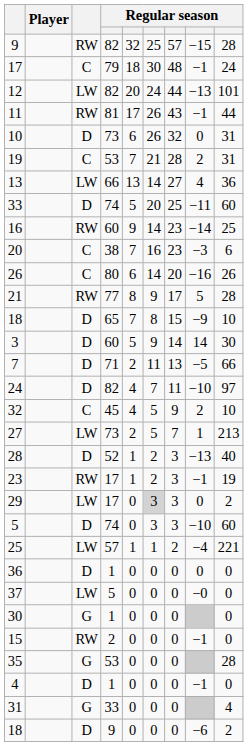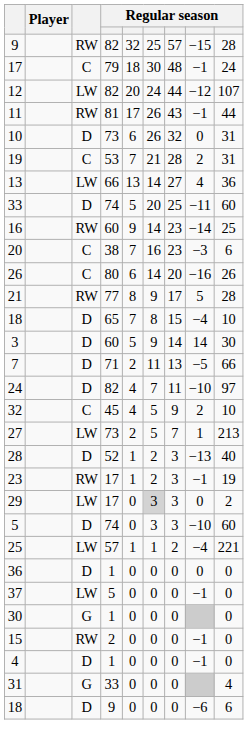(200, 91) −13 -> (200, 91) −12
(229, 91) 101 -> (229, 91) 107
(200, 319) −9 -> (200, 319) −4
(200, 593) −0 -> (200, 593) −1
- row: (15, 662)
(229, 730) 2 -> (229, 707) 6
